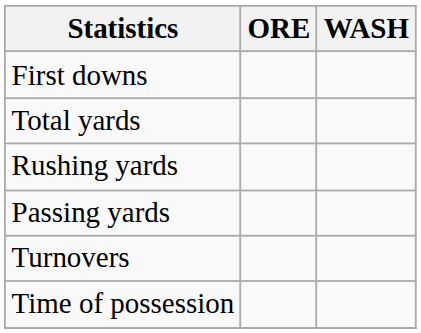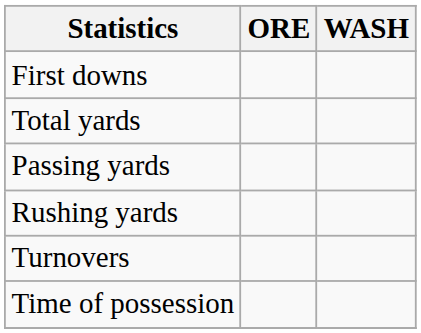rows swapped: (95, 166) <-> (91, 212)
